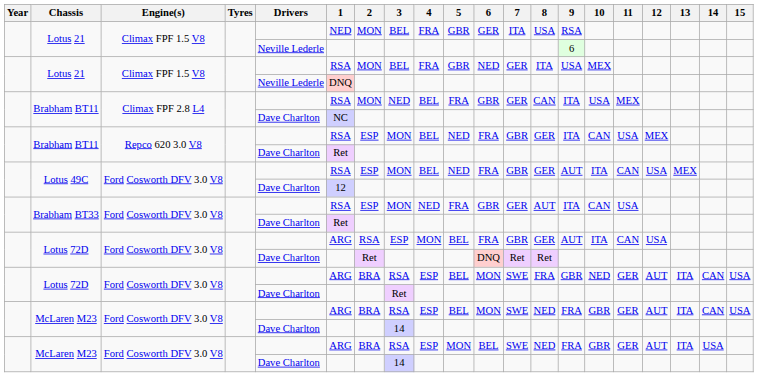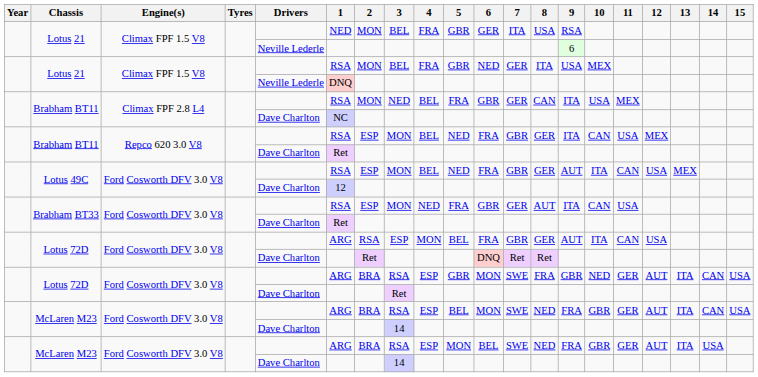(459, 275) BEL -> (459, 275) GBR
